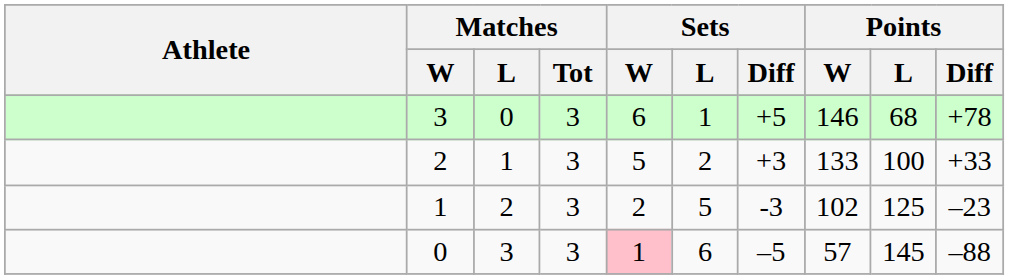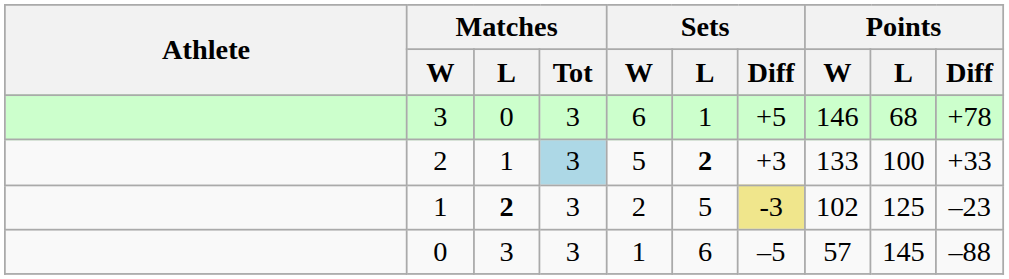(573, 161) no background -> (573, 161) lightblue background
(705, 161) normal -> (705, 161) bold
(507, 206) normal -> (507, 206) bold
(771, 206) no background -> (771, 206) khaki background
(639, 251) pink background -> (639, 251) no background
